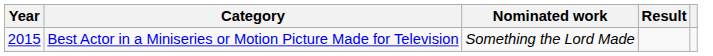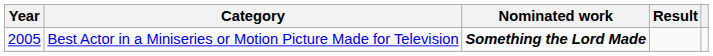(24, 39) 2015 -> (24, 39) 2005
(550, 39) normal -> (556, 39) bold
